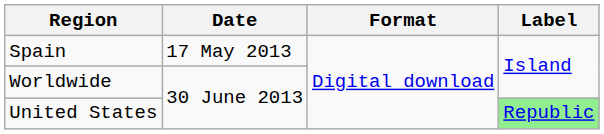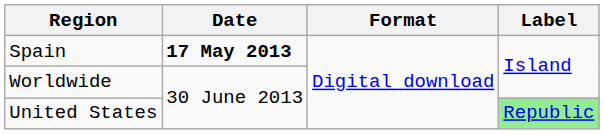(229, 51) normal -> (229, 51) bold
